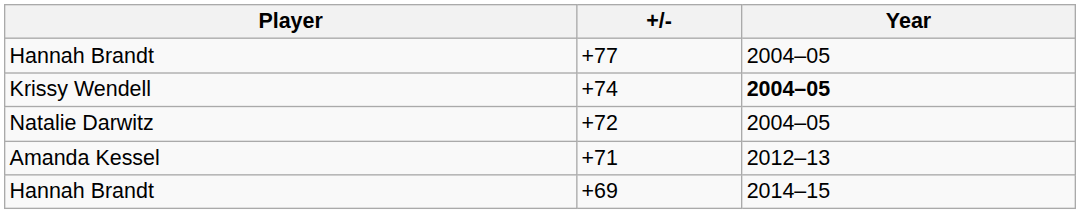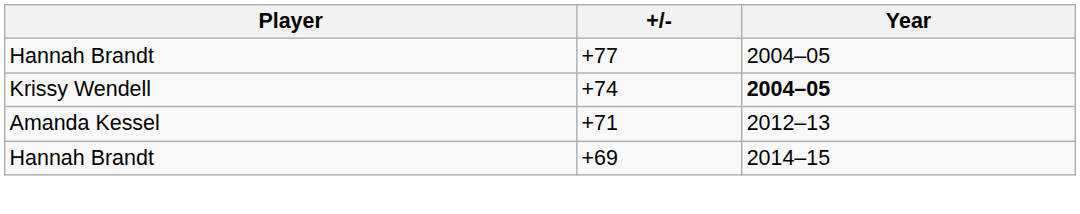- row: (600, 123)
